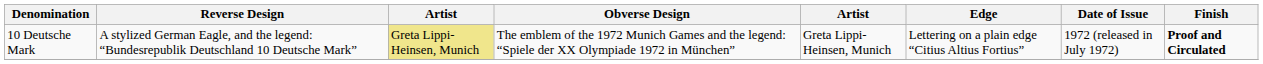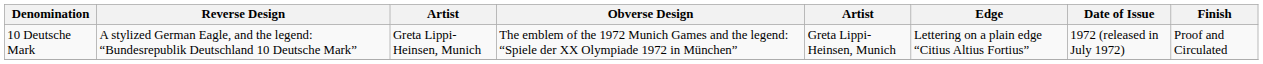(435, 42) khaki background -> (437, 42) no background
(1197, 42) bold -> (1201, 42) normal
